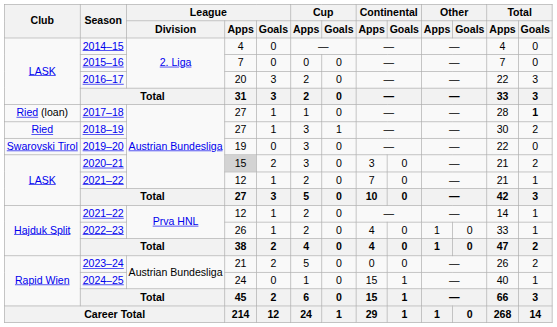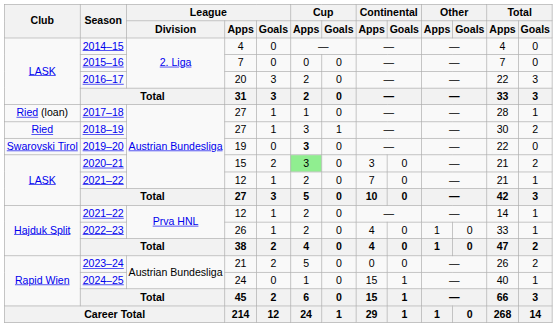(535, 113) bold -> (535, 113) normal
(306, 146) normal -> (306, 146) bold
(241, 163) lightgrey background -> (241, 163) no background
(306, 163) no background -> (306, 163) lightgreen background
